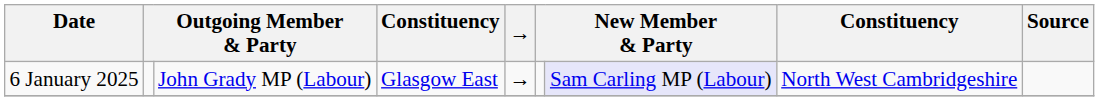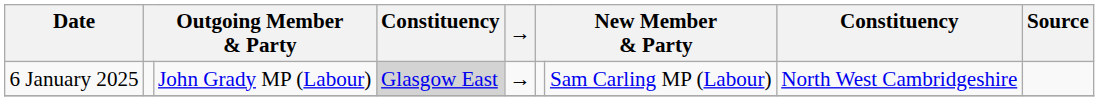(439, 78) no background -> (439, 78) lightgrey background
(661, 78) lavender background -> (661, 78) no background
